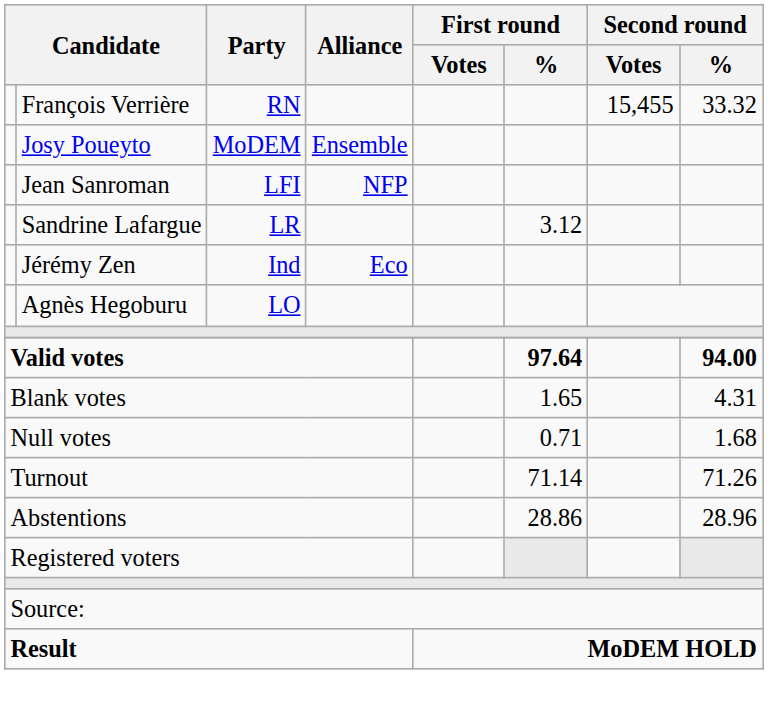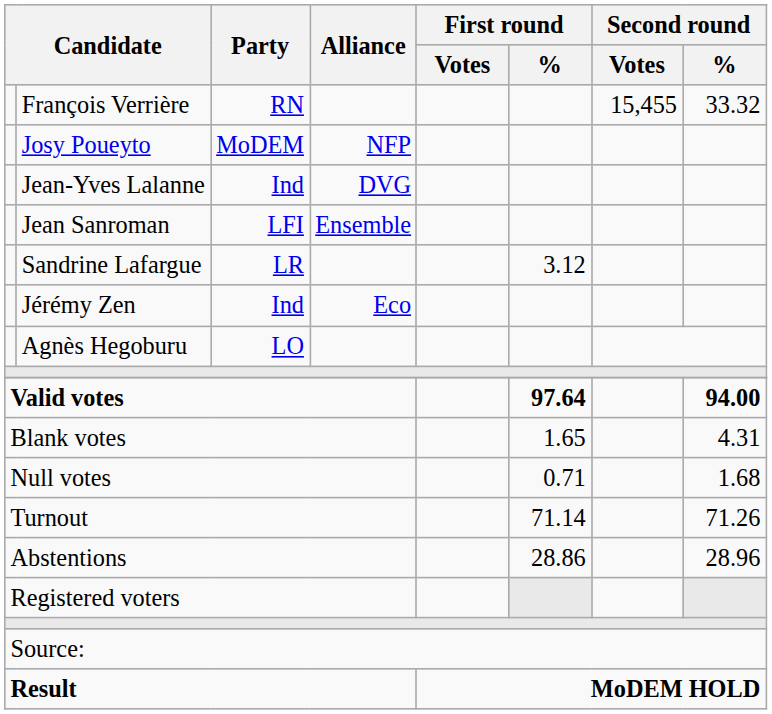(360, 145) Ensemble -> (389, 145) NFP
+ row: (113, 185)
(385, 185) NFP -> (363, 225) Ensemble
